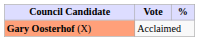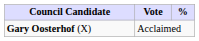(49, 28) lightsalmon background -> (49, 28) no background
